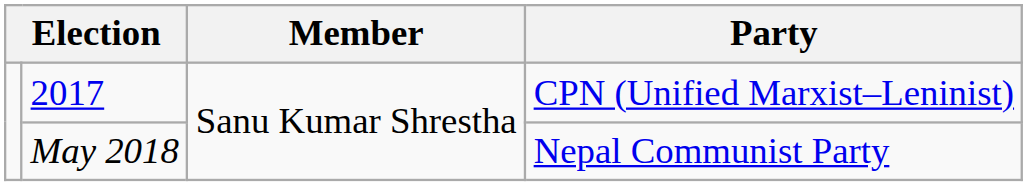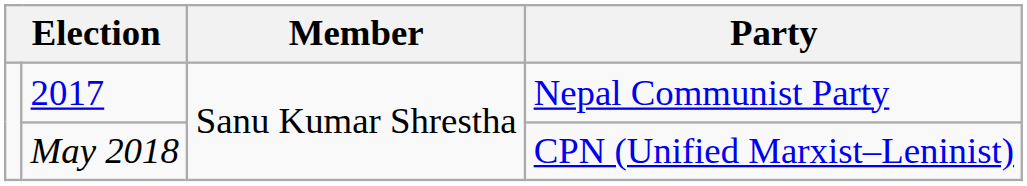(774, 92) CPN (Unified Marxist–Leninist) -> (712, 92) Nepal Communist Party
(712, 150) Nepal Communist Party -> (774, 150) CPN (Unified Marxist–Leninist)
